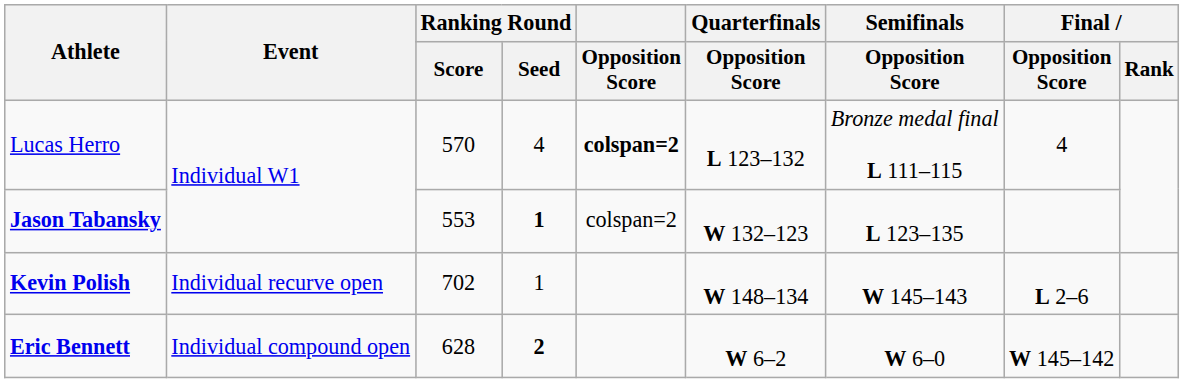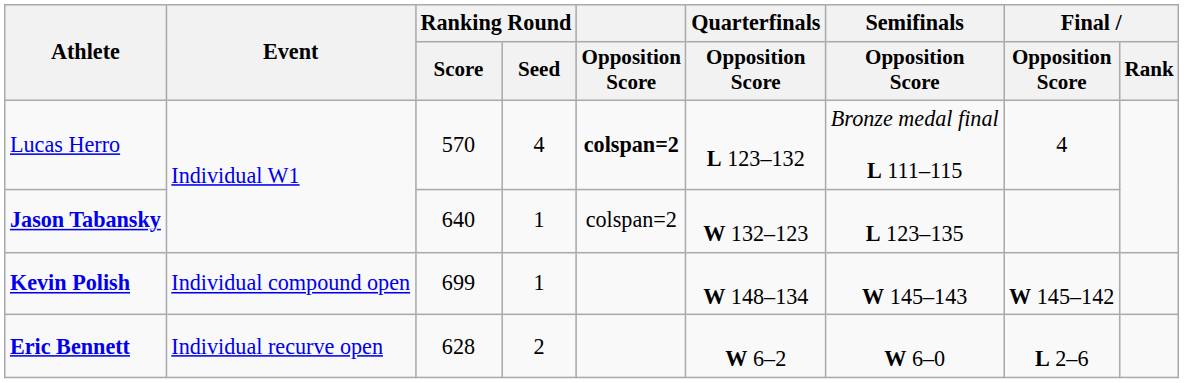(458, 221) 553 -> (458, 221) 640
(539, 221) bold -> (539, 221) normal
(277, 283) Individual recurve open -> (291, 283) Individual compound open
(458, 283) 702 -> (458, 283) 699
(1062, 296) L 2–6 -> (1062, 296) W 145–142
(291, 346) Individual compound open -> (277, 346) Individual recurve open
(539, 346) bold -> (539, 346) normal
(1062, 359) W 145–142 -> (1062, 359) L 2–6
